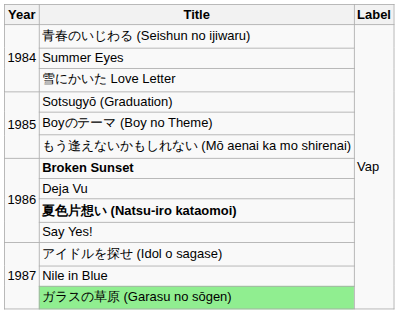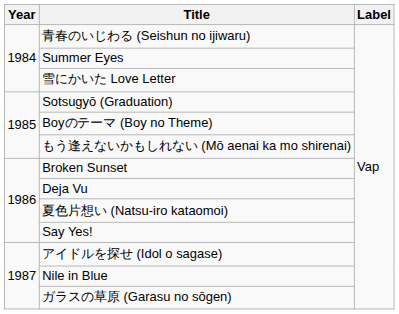(88, 168) bold -> (85, 168) normal
(139, 210) bold -> (135, 210) normal
(137, 297) lightgreen background -> (137, 297) no background
